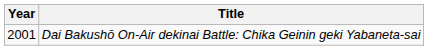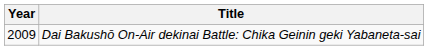(22, 34) 2001 -> (22, 34) 2009
